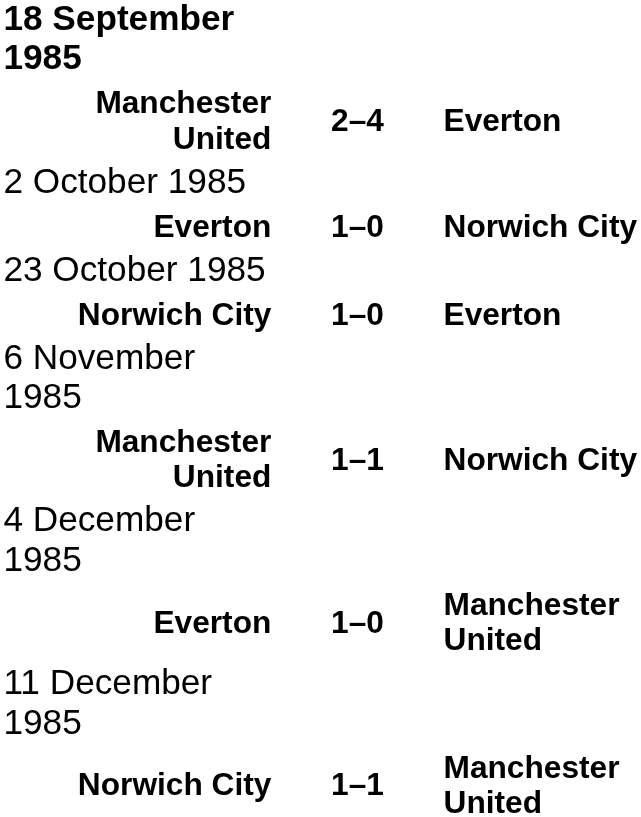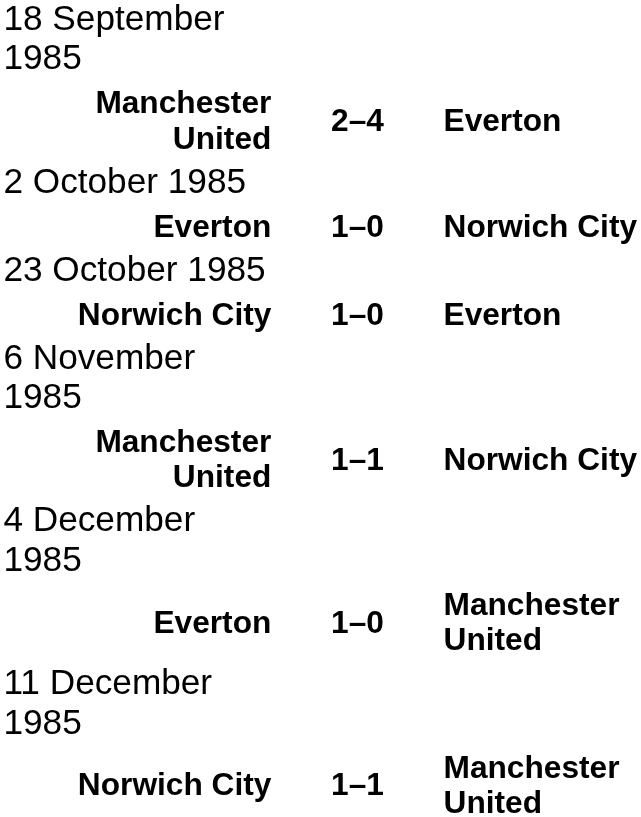(119, 38) bold -> (114, 38) normal
